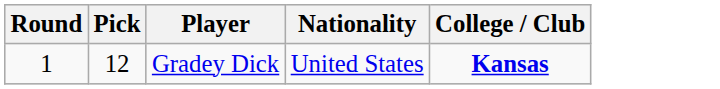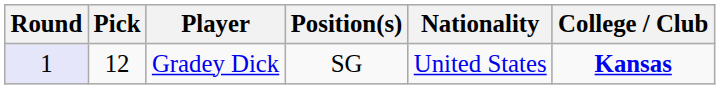+ column: (347, 24)
(46, 63) no background -> (46, 63) lavender background
